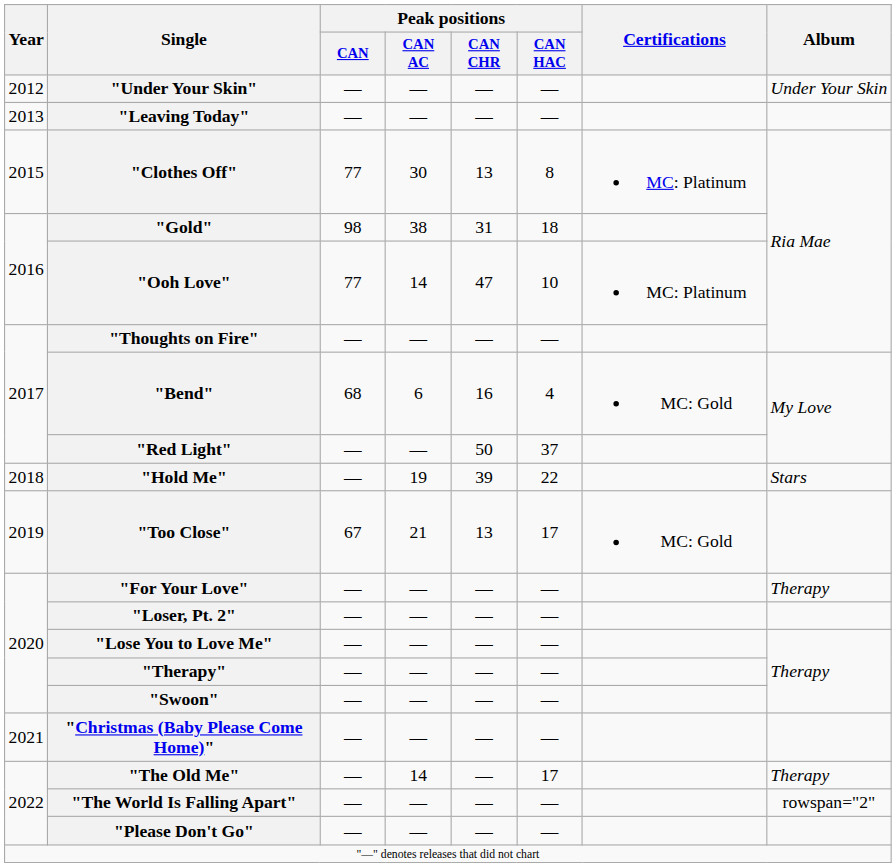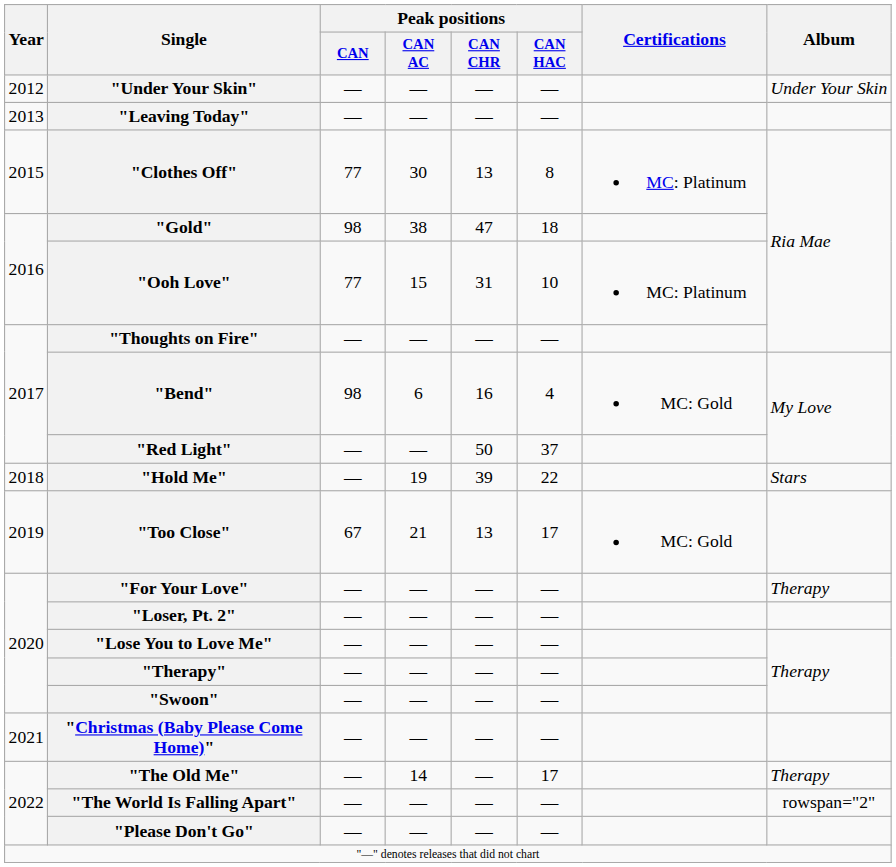(484, 227) 31 -> (484, 227) 47
(418, 282) 14 -> (418, 282) 15
(484, 282) 47 -> (484, 282) 31
(353, 393) 68 -> (353, 393) 98
